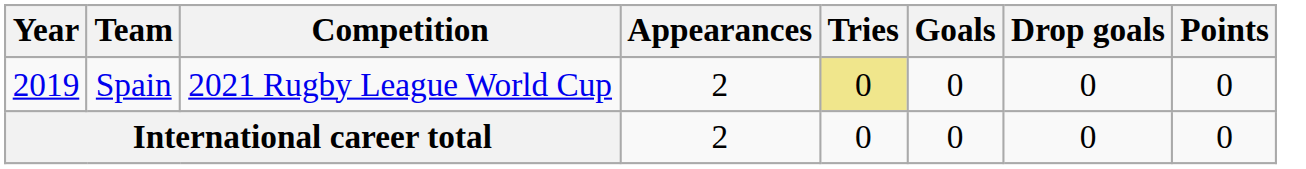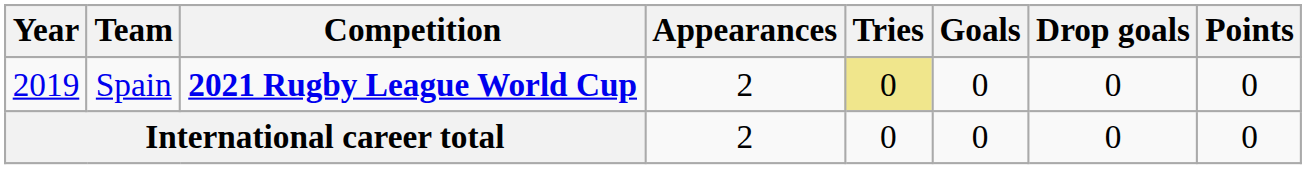(400, 83) normal -> (413, 83) bold
